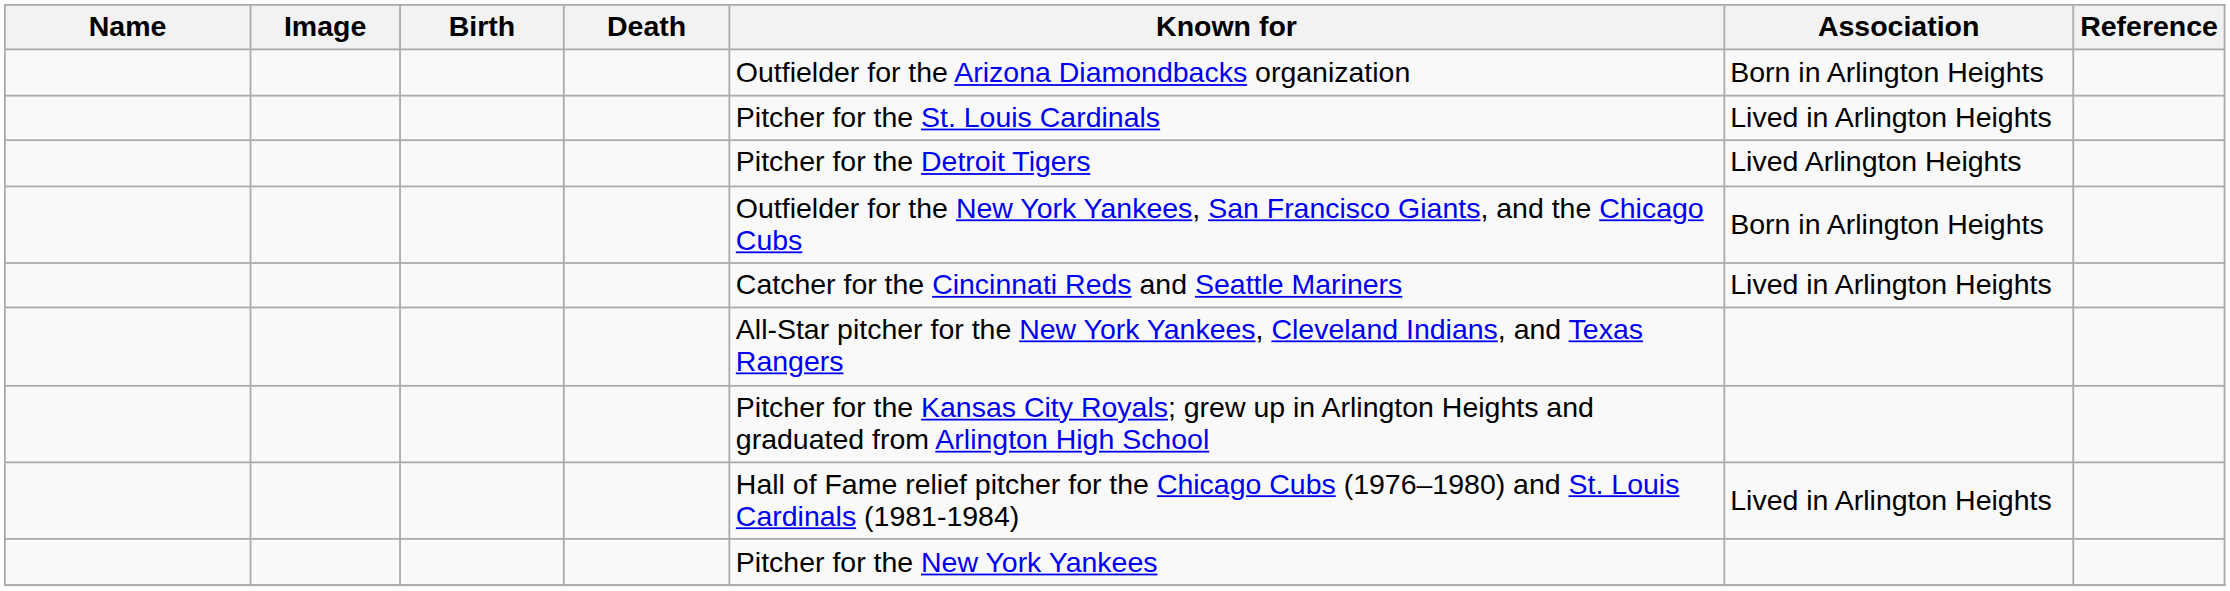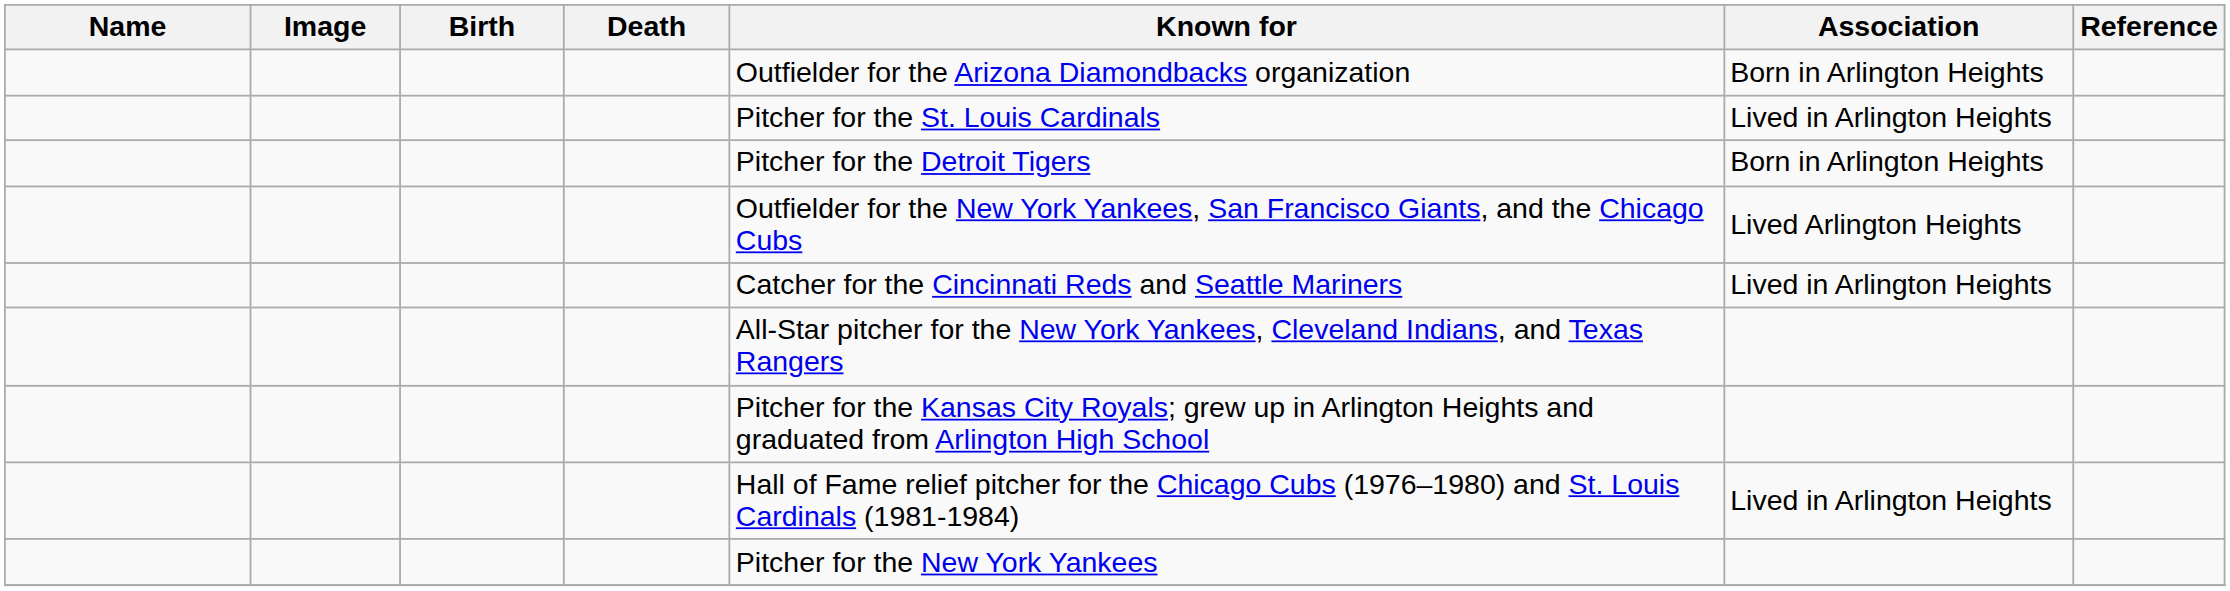(1876, 162) Lived Arlington Heights -> (1887, 162) Born in Arlington Heights
(1887, 223) Born in Arlington Heights -> (1876, 223) Lived Arlington Heights
